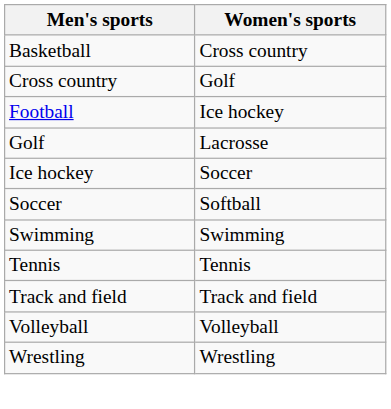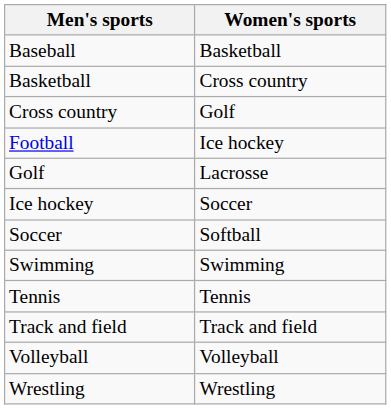+ row: (42, 50)
